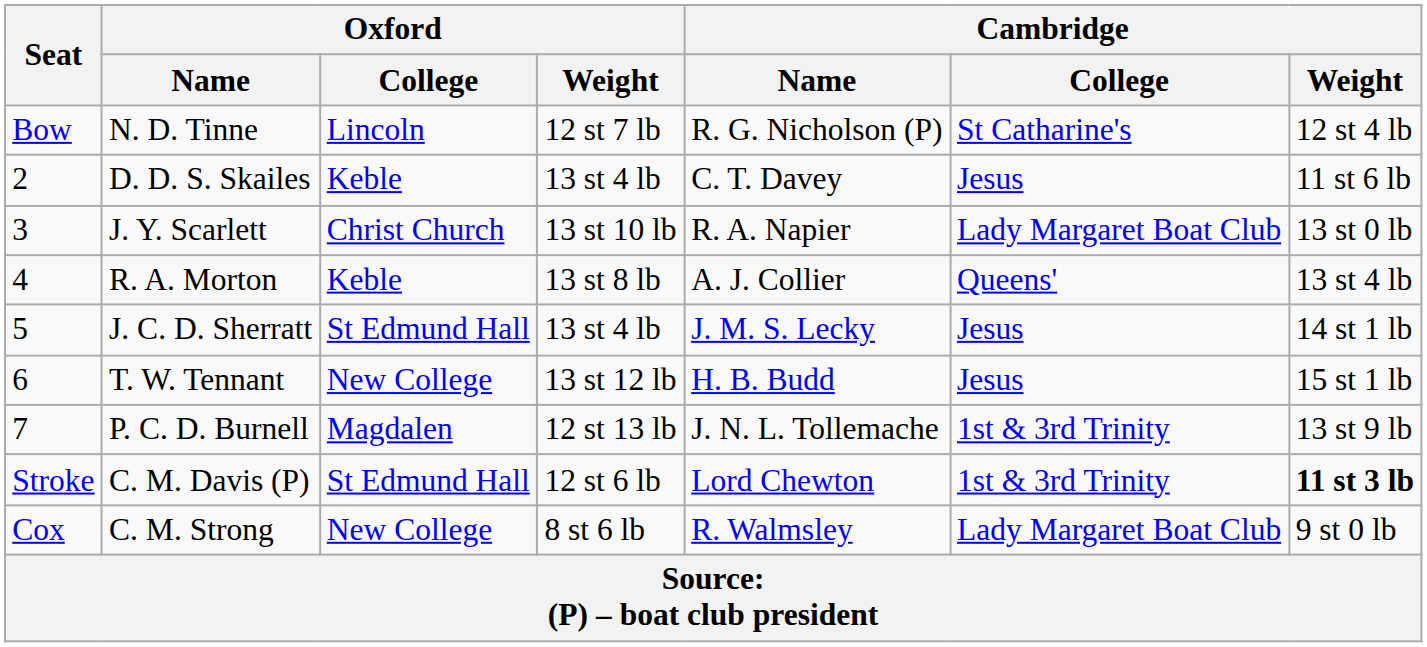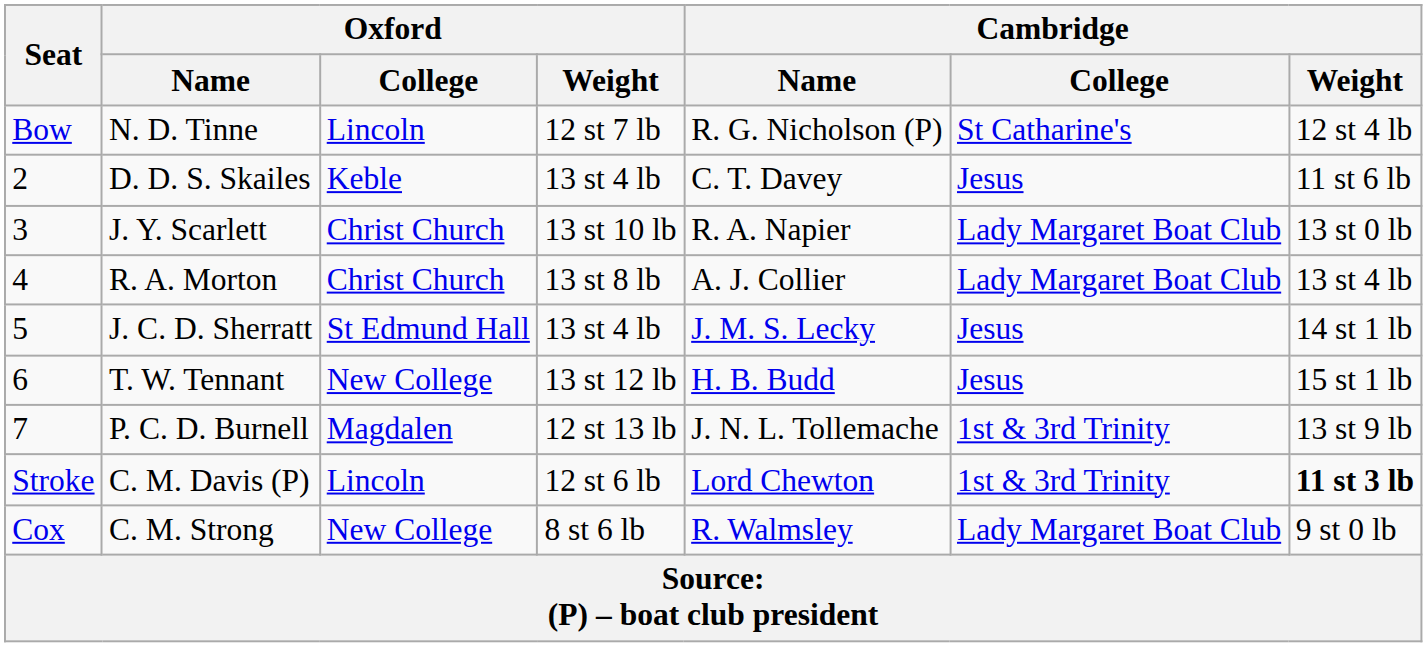(364, 279) Keble -> (416, 279) Christ Church
(1007, 279) Queens' -> (1119, 279) Lady Margaret Boat Club
(428, 479) St Edmund Hall -> (376, 479) Lincoln
